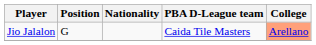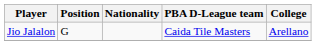(289, 31) lightsalmon background -> (289, 31) no background
